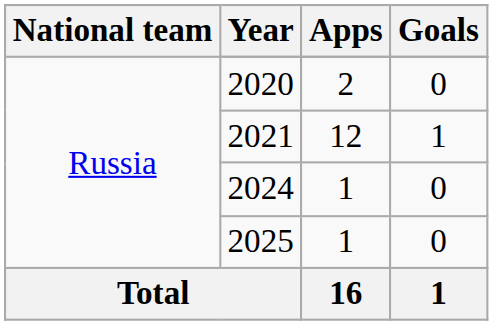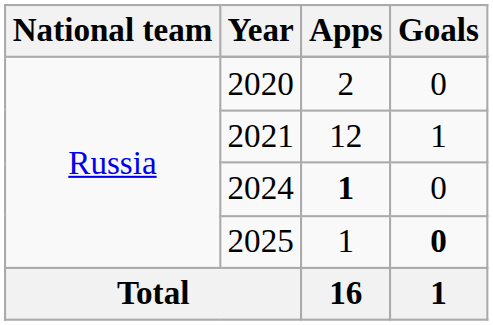(346, 188) normal -> (346, 188) bold
(438, 240) normal -> (438, 240) bold
